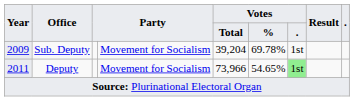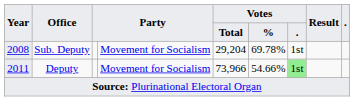(18, 50) 2009 -> (18, 50) 2008
(231, 50) 39,204 -> (231, 50) 29,204
(268, 68) 54.65% -> (268, 68) 54.66%
